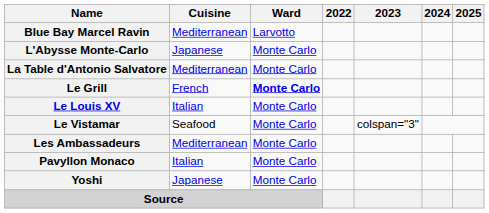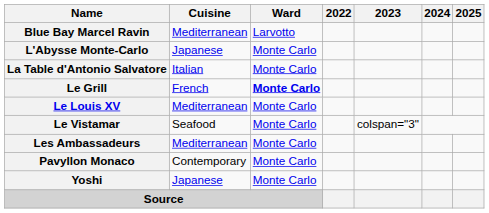(210, 69) Mediterranean -> (188, 69) Italian
(188, 106) Italian -> (210, 106) Mediterranean
(188, 161) Italian -> (209, 161) Contemporary
